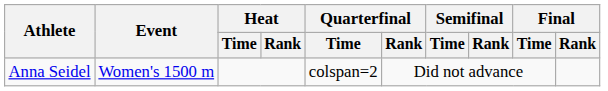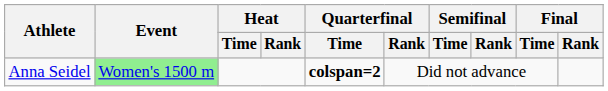(156, 72) no background -> (156, 72) lightgreen background
(343, 72) normal -> (345, 72) bold
